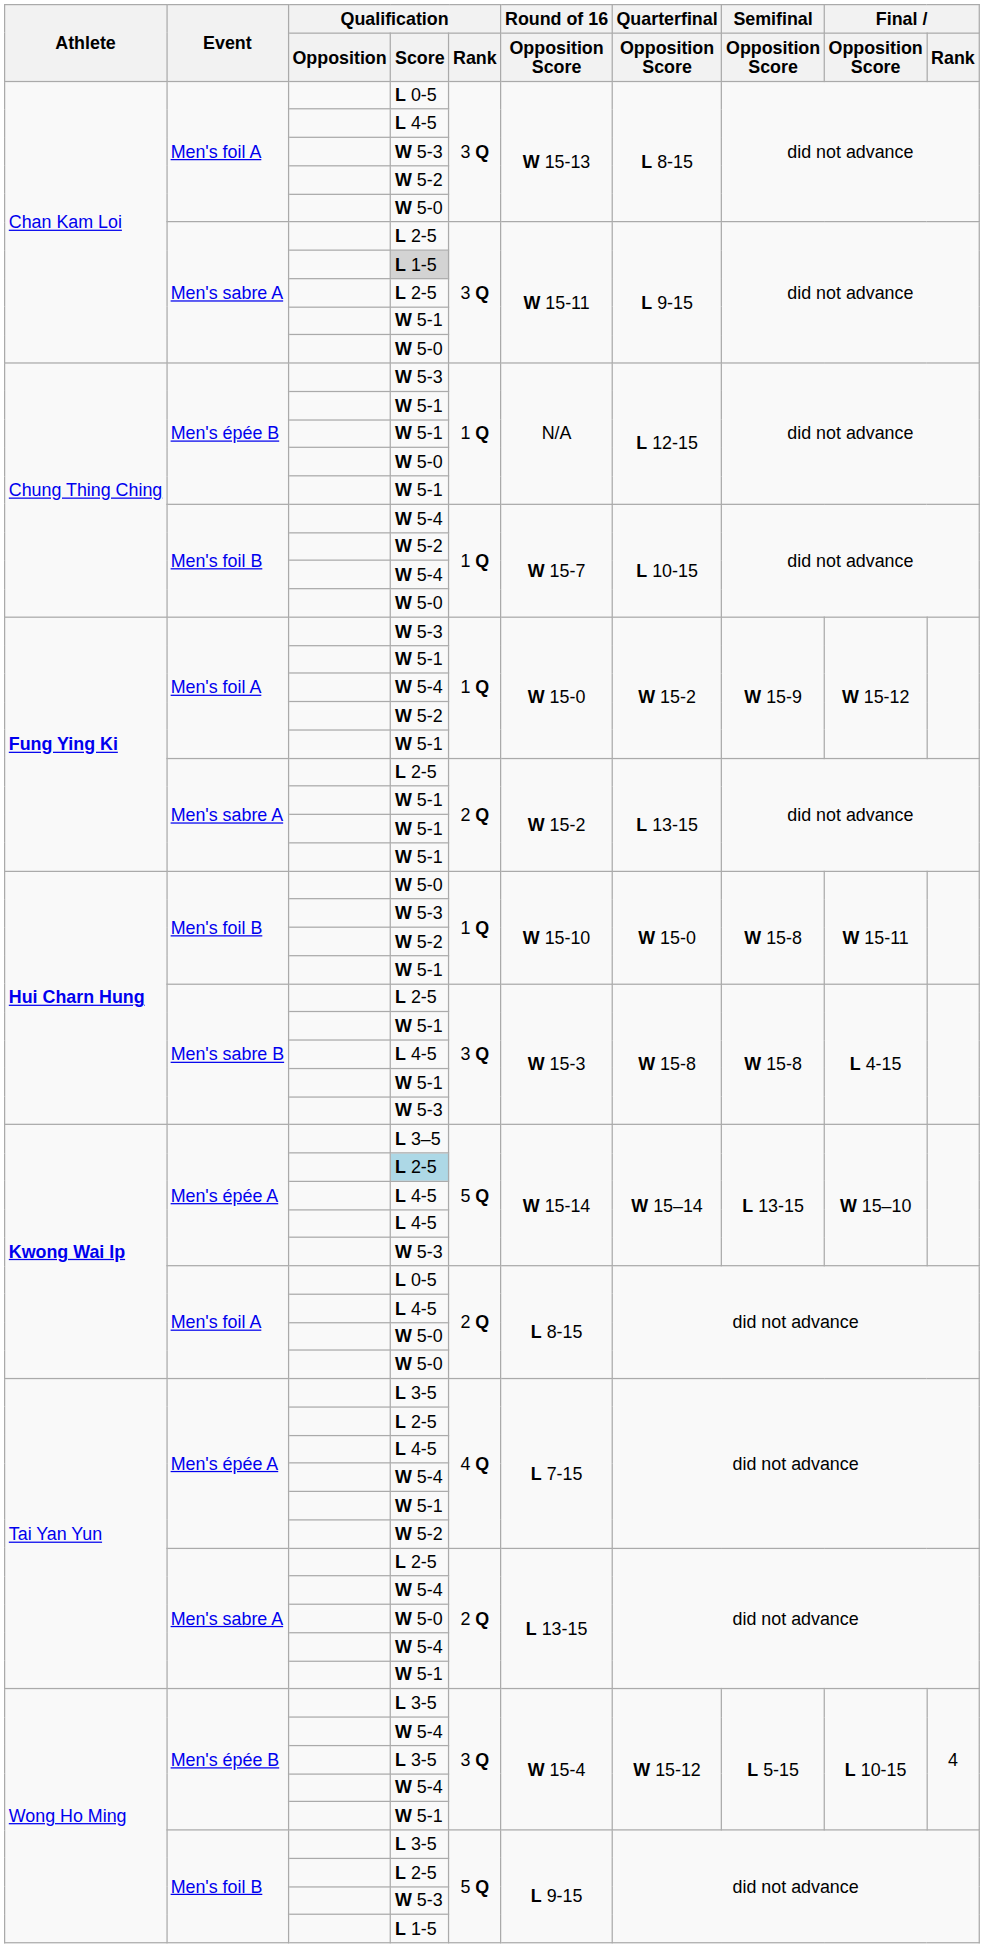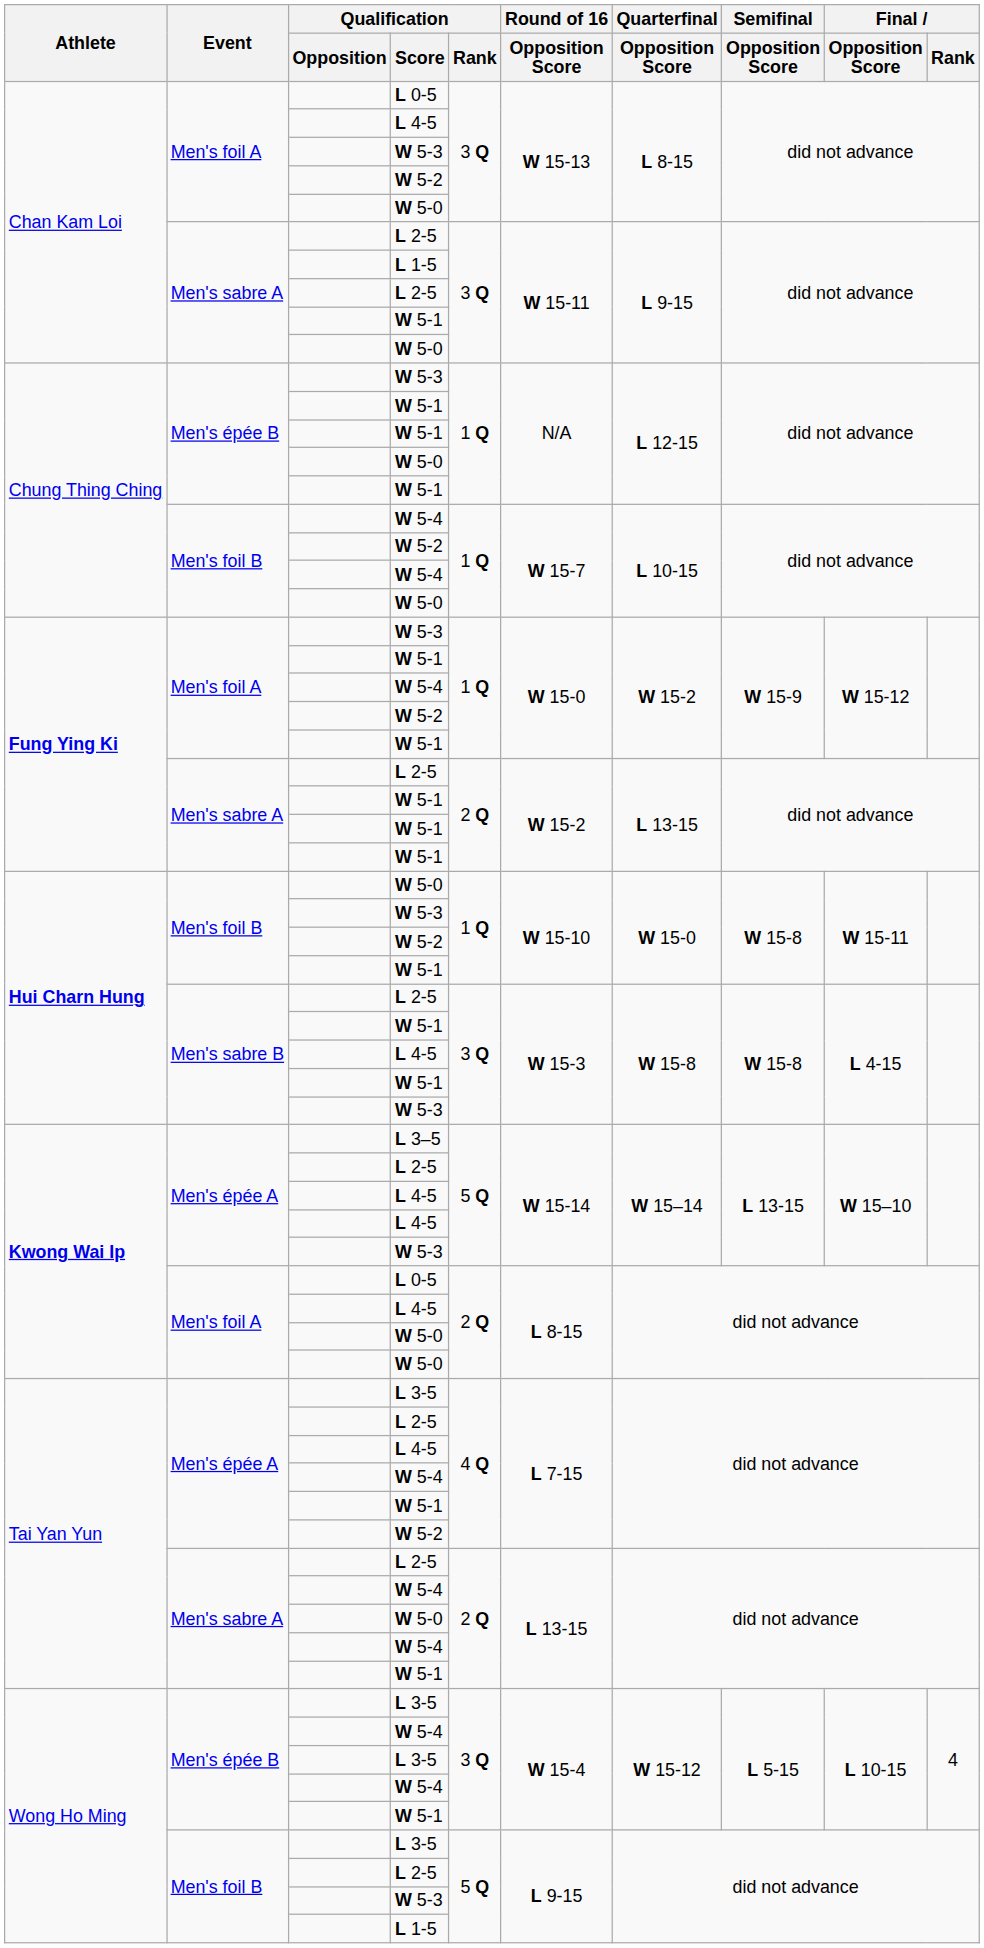(416, 265) lightgrey background -> (416, 265) no background
(416, 1167) lightblue background -> (416, 1167) no background
